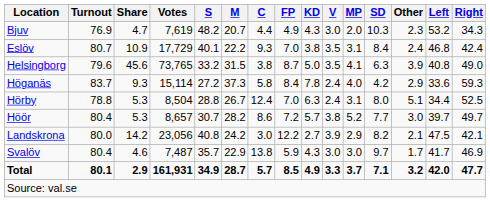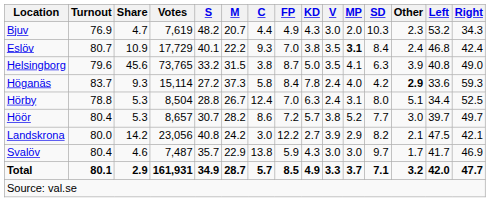(354, 48) normal -> (354, 48) bold
(415, 83) normal -> (415, 83) bold
